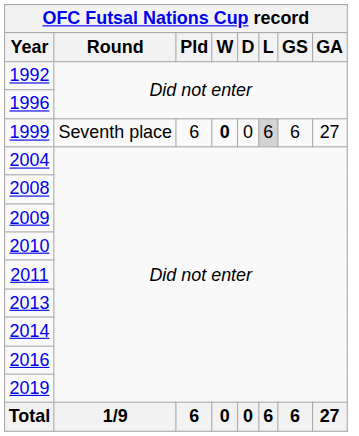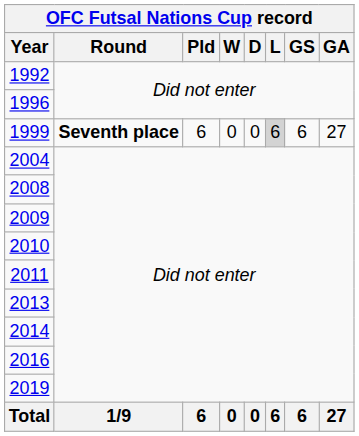(115, 132) normal -> (119, 132) bold
(225, 132) bold -> (232, 132) normal
